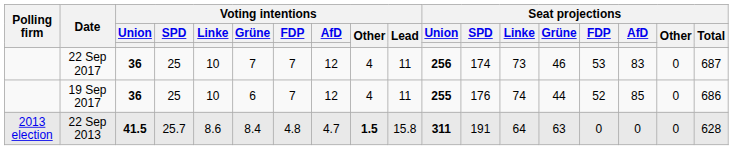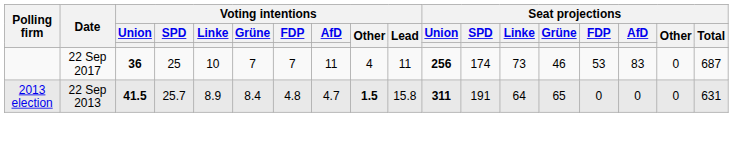(331, 64) 12 -> (331, 64) 11
- row: (88, 96)
(213, 129) 8.6 -> (213, 96) 8.9
(559, 129) 63 -> (559, 96) 65
(711, 129) 628 -> (711, 96) 631
